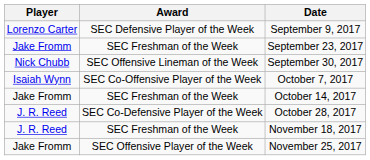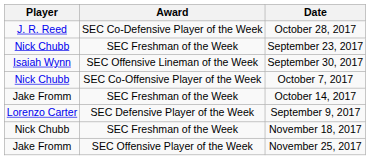rows swapped: (315, 29) <-> (315, 113)
(42, 46) Jake Fromm -> (42, 46) Nick Chubb
(42, 63) Nick Chubb -> (42, 63) Isaiah Wynn
(42, 79) Isaiah Wynn -> (42, 79) Nick Chubb
(42, 130) J. R. Reed -> (42, 130) Nick Chubb
